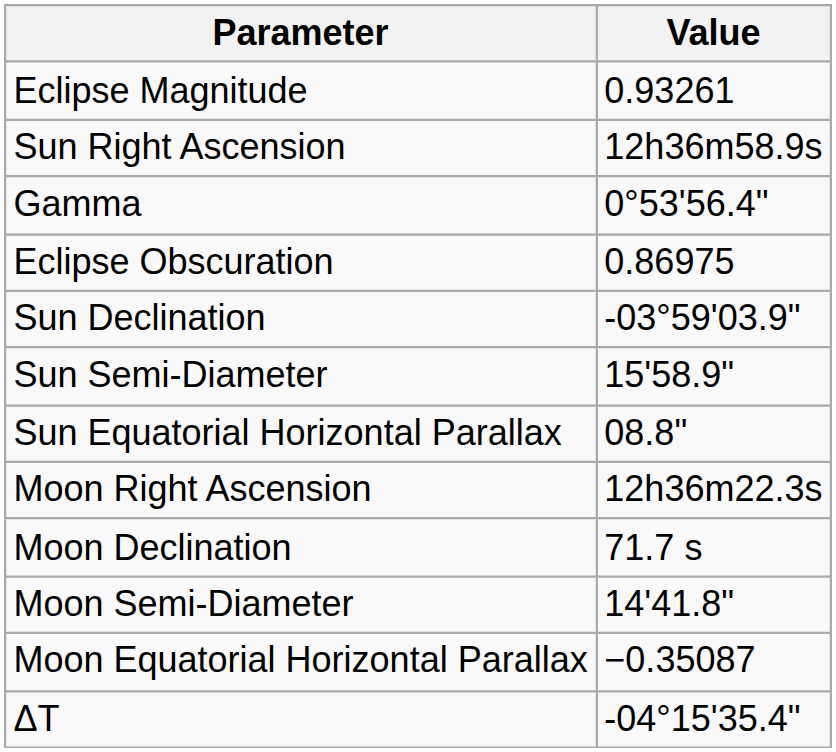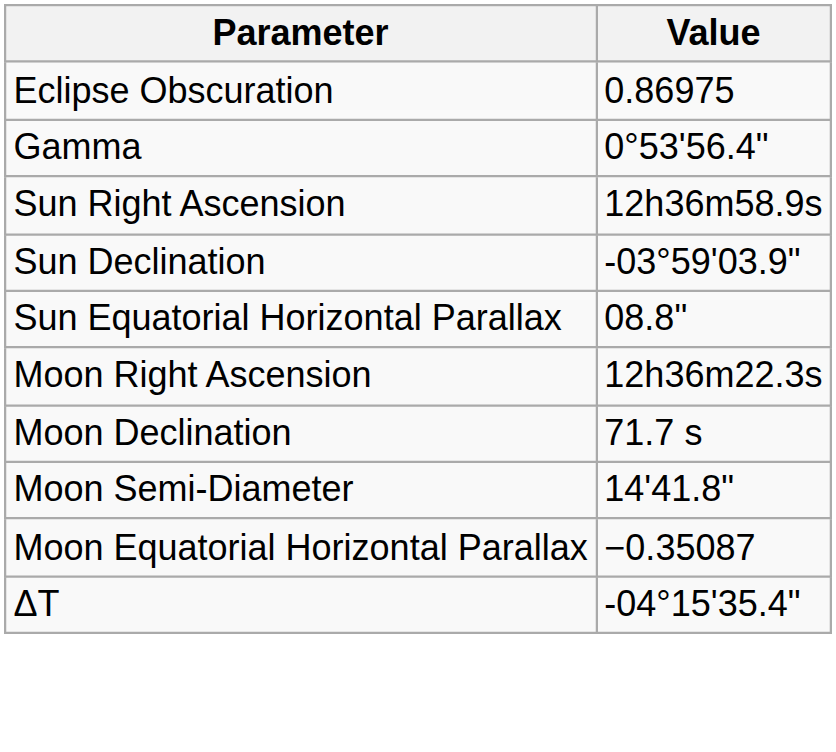- row: (161, 90)
rows swapped: (174, 261) <-> (180, 147)
- row: (170, 375)
